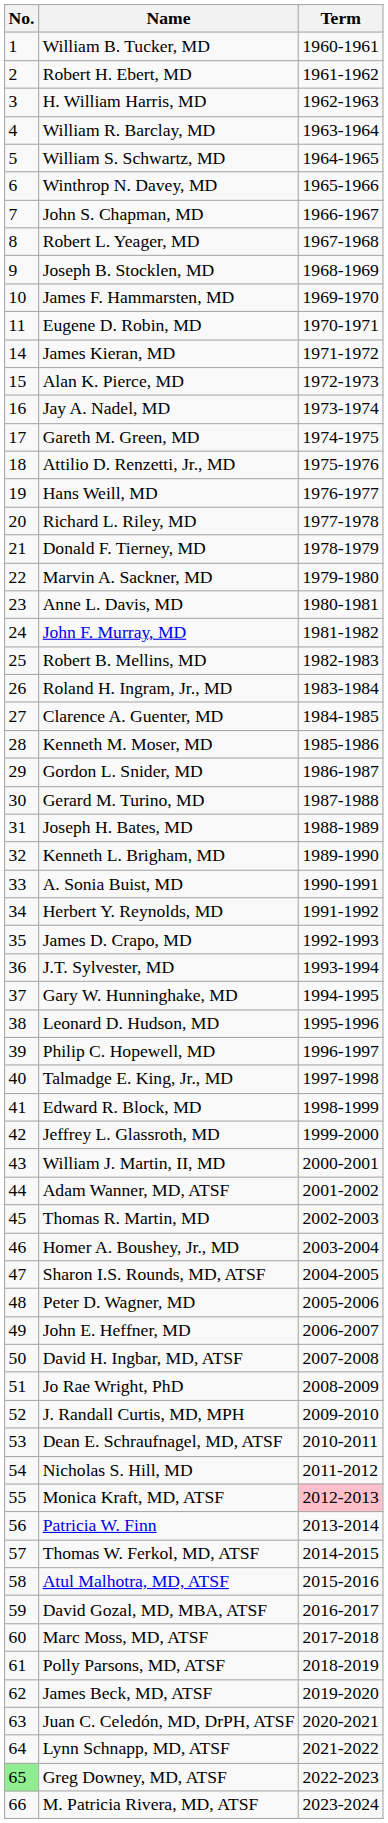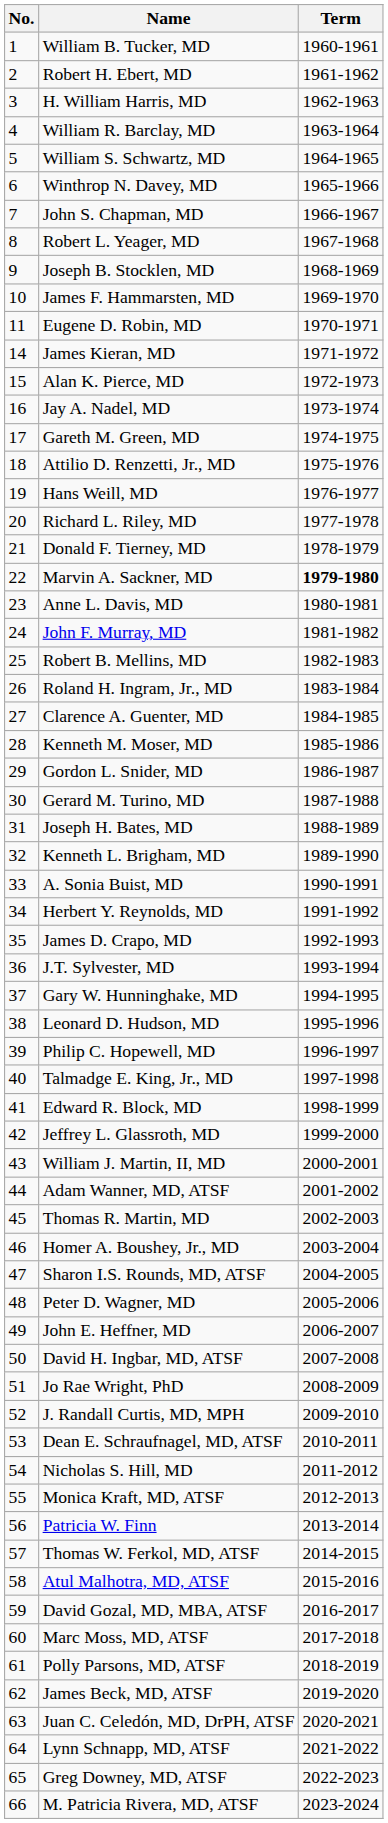(341, 576) normal -> (341, 576) bold
(341, 1497) pink background -> (341, 1497) no background
(17, 1776) lightgreen background -> (17, 1776) no background
